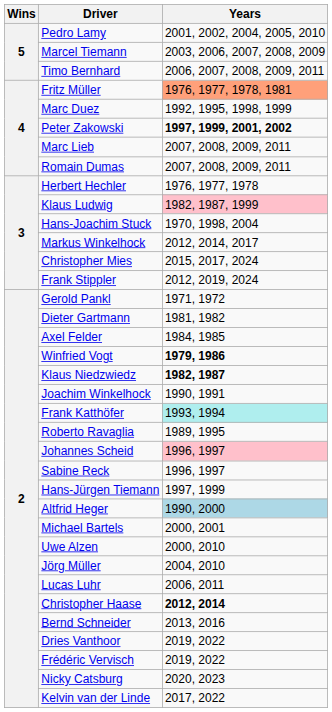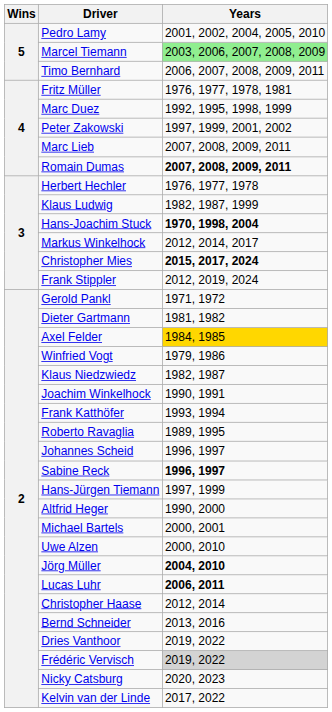(245, 52) no background -> (245, 52) lightgreen background
(228, 90) lightsalmon background -> (228, 90) no background
(228, 128) bold -> (228, 128) normal
(228, 166) normal -> (228, 166) bold
(212, 204) pink background -> (212, 204) no background
(212, 223) normal -> (212, 223) bold
(212, 261) normal -> (212, 261) bold
(195, 337) no background -> (195, 337) gold background
(195, 356) bold -> (195, 356) normal
(195, 375) bold -> (195, 375) normal
(195, 413) paleturquoise background -> (195, 413) no background
(195, 451) pink background -> (195, 451) no background
(195, 470) normal -> (195, 470) bold
(195, 508) lightblue background -> (195, 508) no background
(195, 565) normal -> (195, 565) bold
(195, 584) normal -> (195, 584) bold
(195, 603) bold -> (195, 603) normal
(195, 660) no background -> (195, 660) lightgrey background
